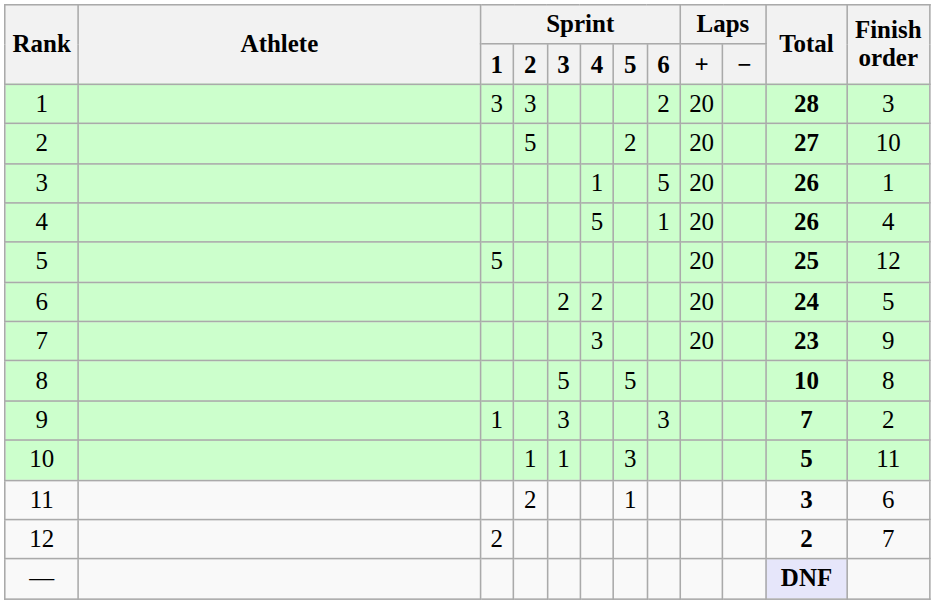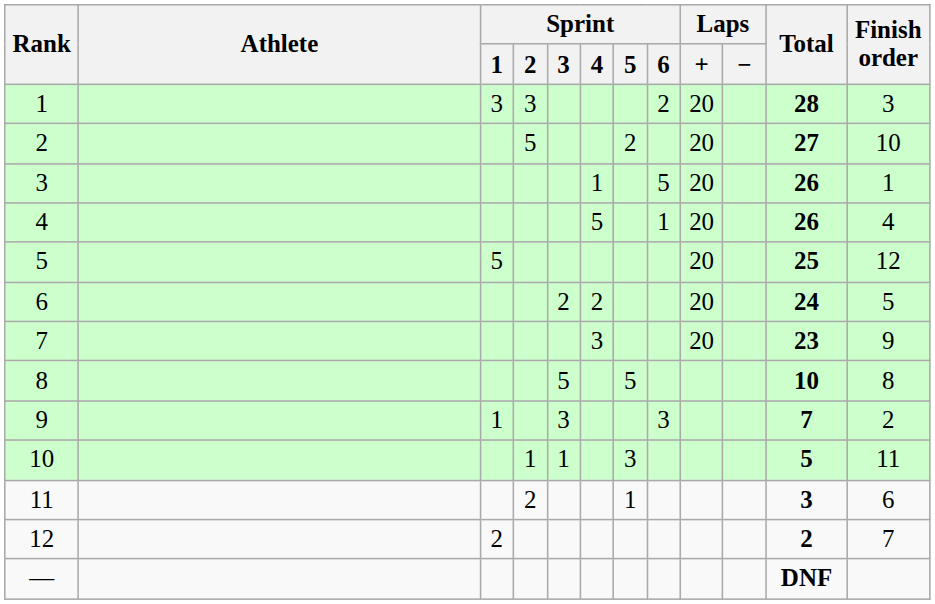(807, 578) lavender background -> (807, 578) no background
